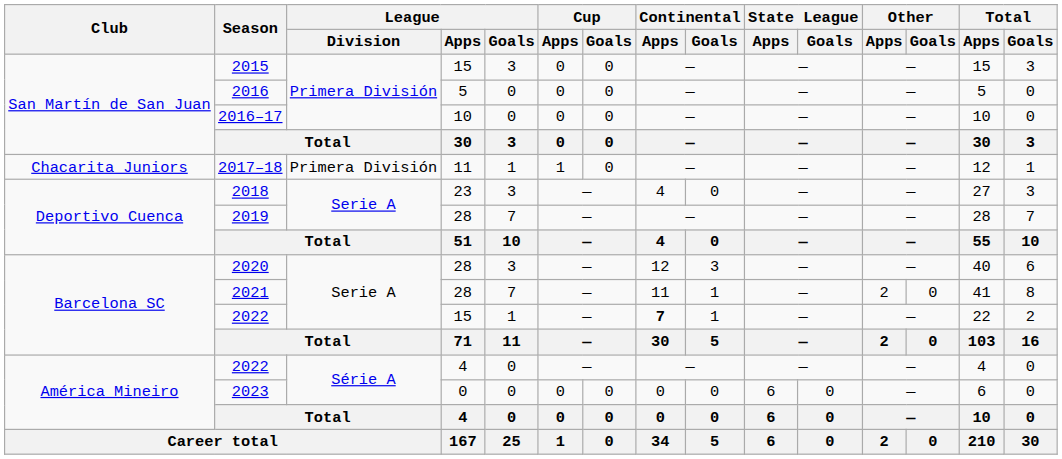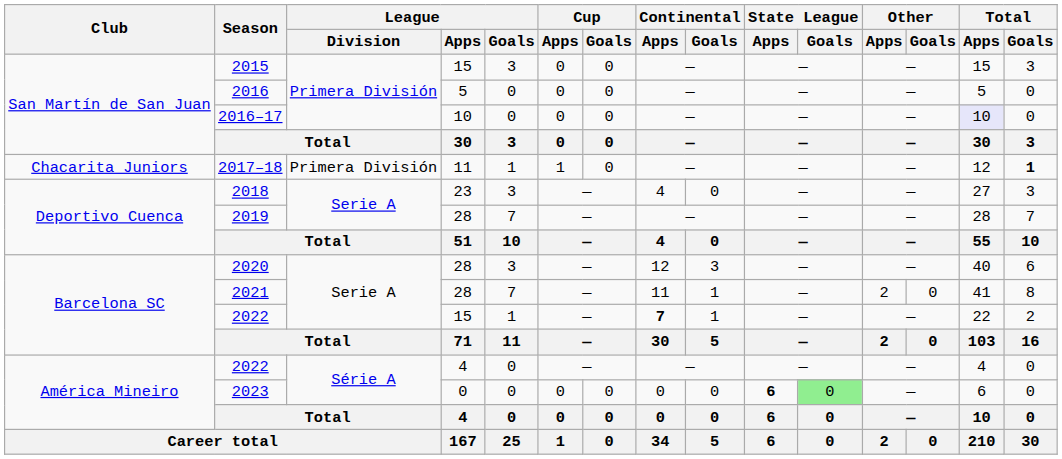(982, 117) no background -> (982, 117) lavender background
(1030, 167) normal -> (1030, 167) bold
(771, 392) normal -> (771, 392) bold
(830, 392) no background -> (830, 392) lightgreen background
